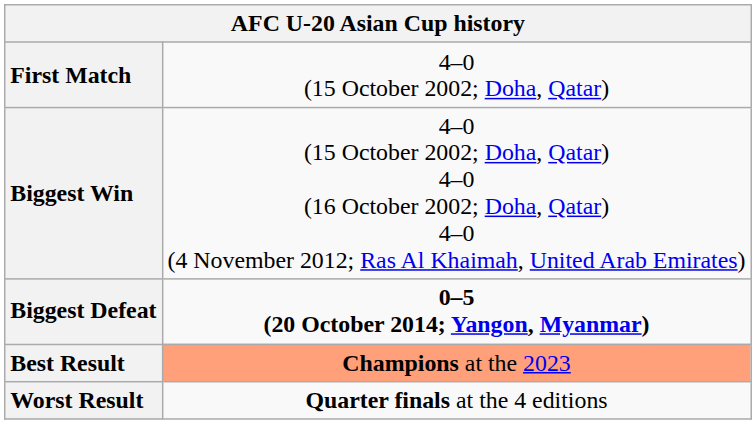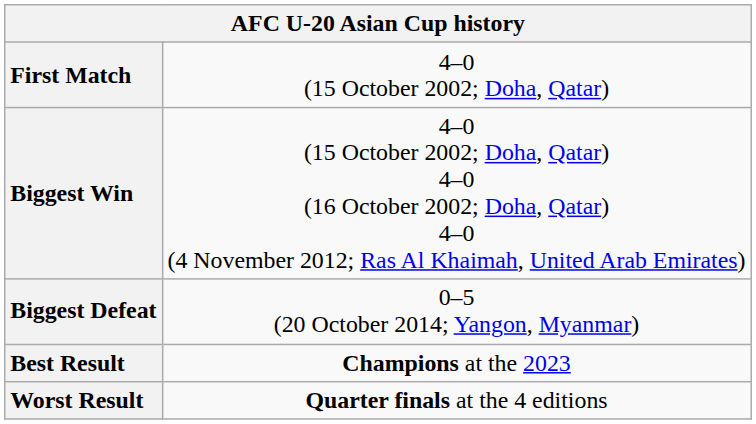(457, 311) bold -> (457, 311) normal
(457, 362) lightsalmon background -> (457, 362) no background
